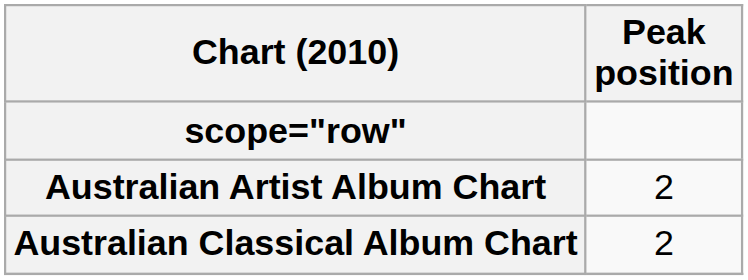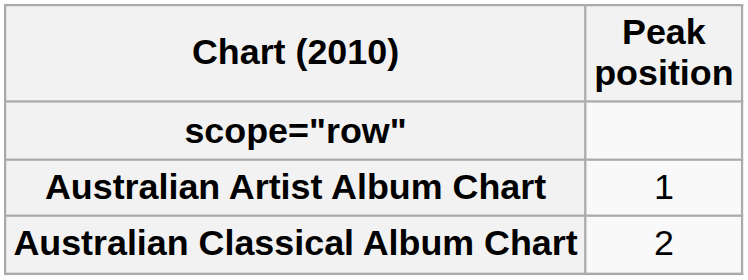(664, 186) 2 -> (664, 186) 1
